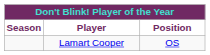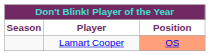(172, 43) no background -> (172, 43) lightsalmon background
